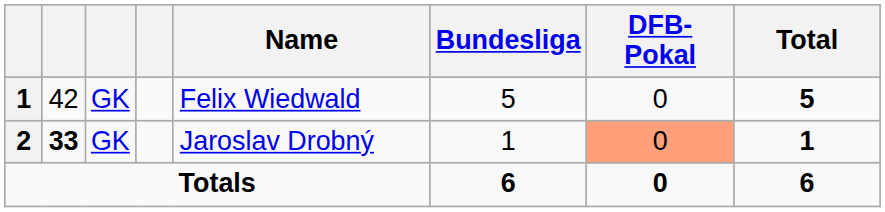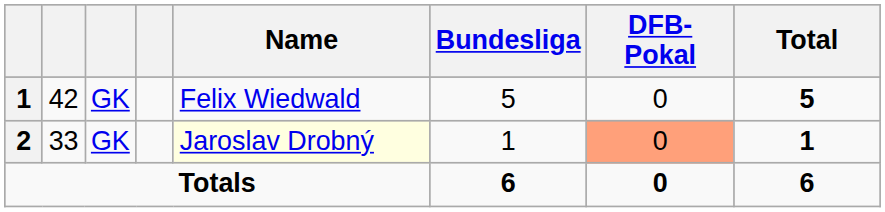(64, 141) bold -> (64, 141) normal
(277, 141) no background -> (277, 141) lightyellow background
